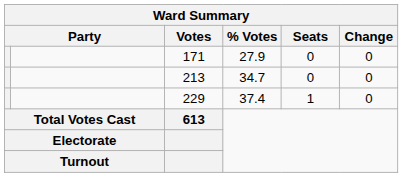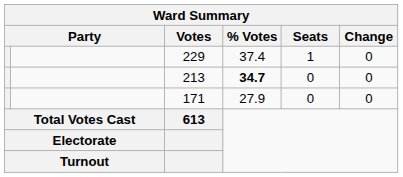rows swapped: (194, 99) <-> (194, 57)
(252, 78) normal -> (252, 78) bold
